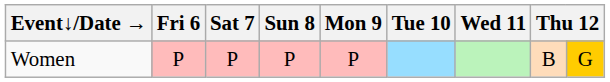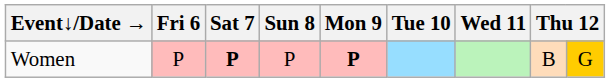(232, 59) normal -> (232, 59) bold
(353, 59) normal -> (353, 59) bold
